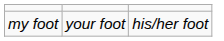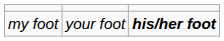(170, 23) normal -> (174, 23) bold
